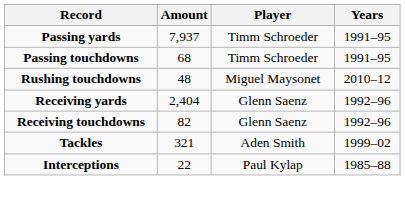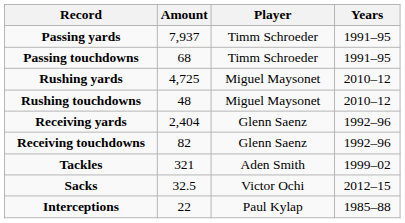+ row: (81, 79)
+ row: (81, 185)
